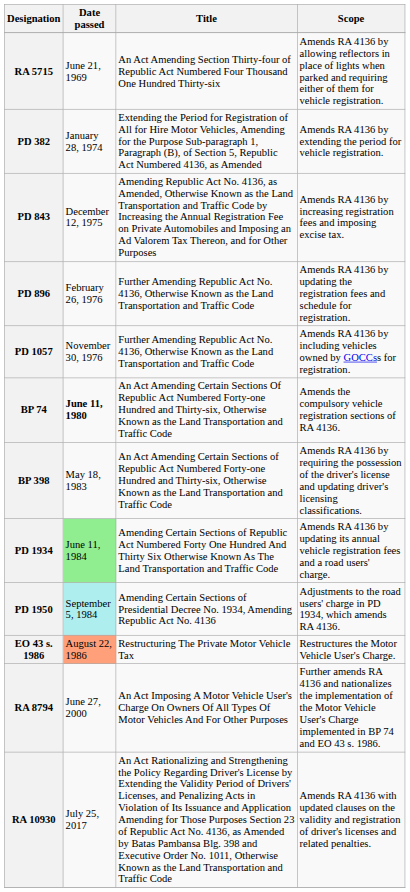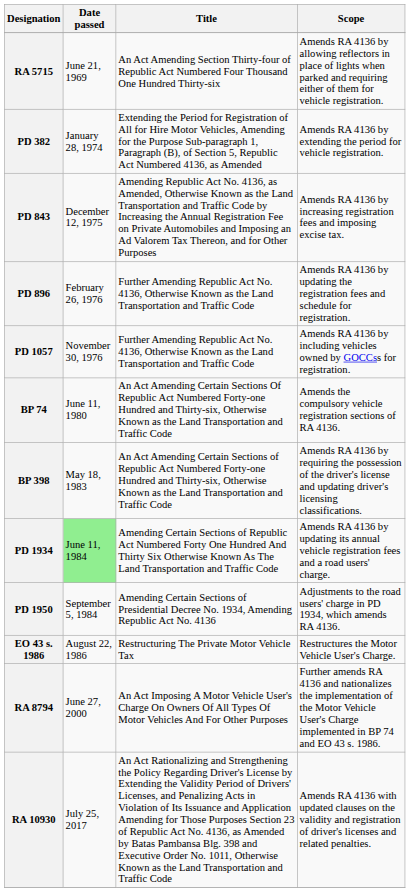(84, 410) bold -> (83, 410) normal
(88, 609) paleturquoise background -> (88, 609) no background
(89, 649) lightsalmon background -> (89, 649) no background
